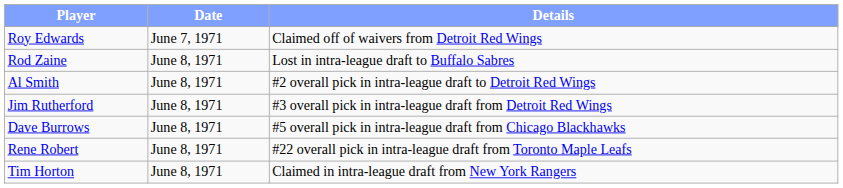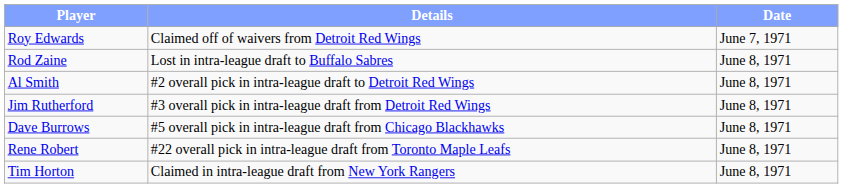columns swapped: (208, 15) <-> (553, 15)
